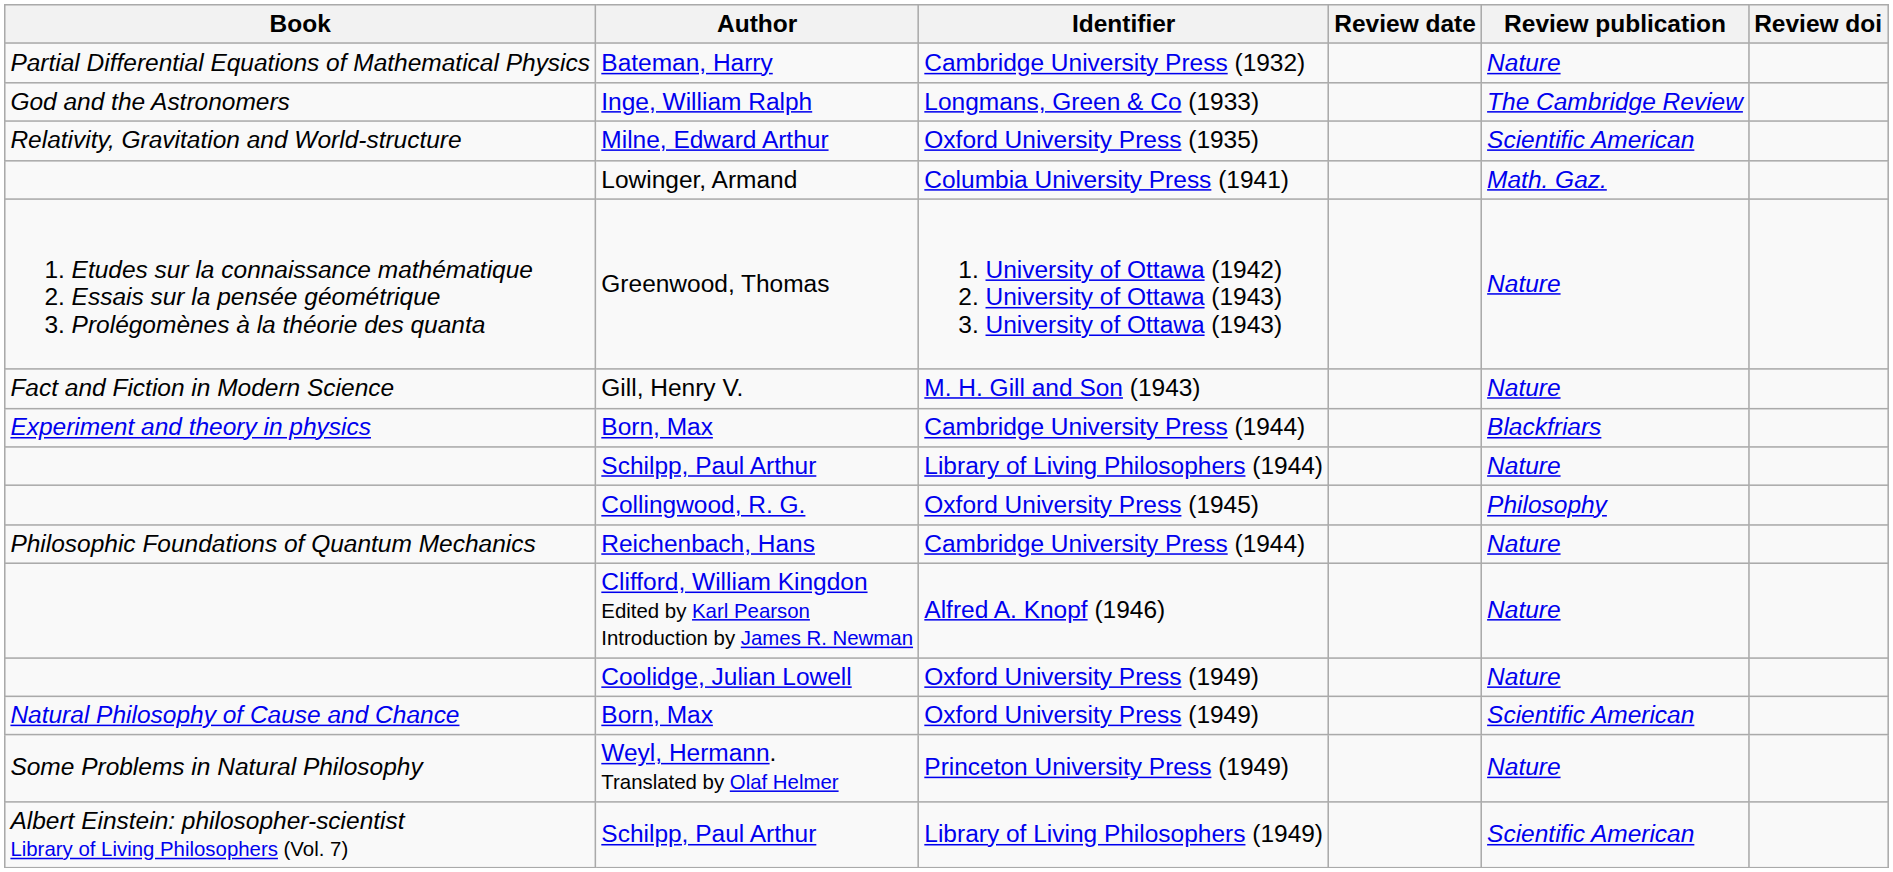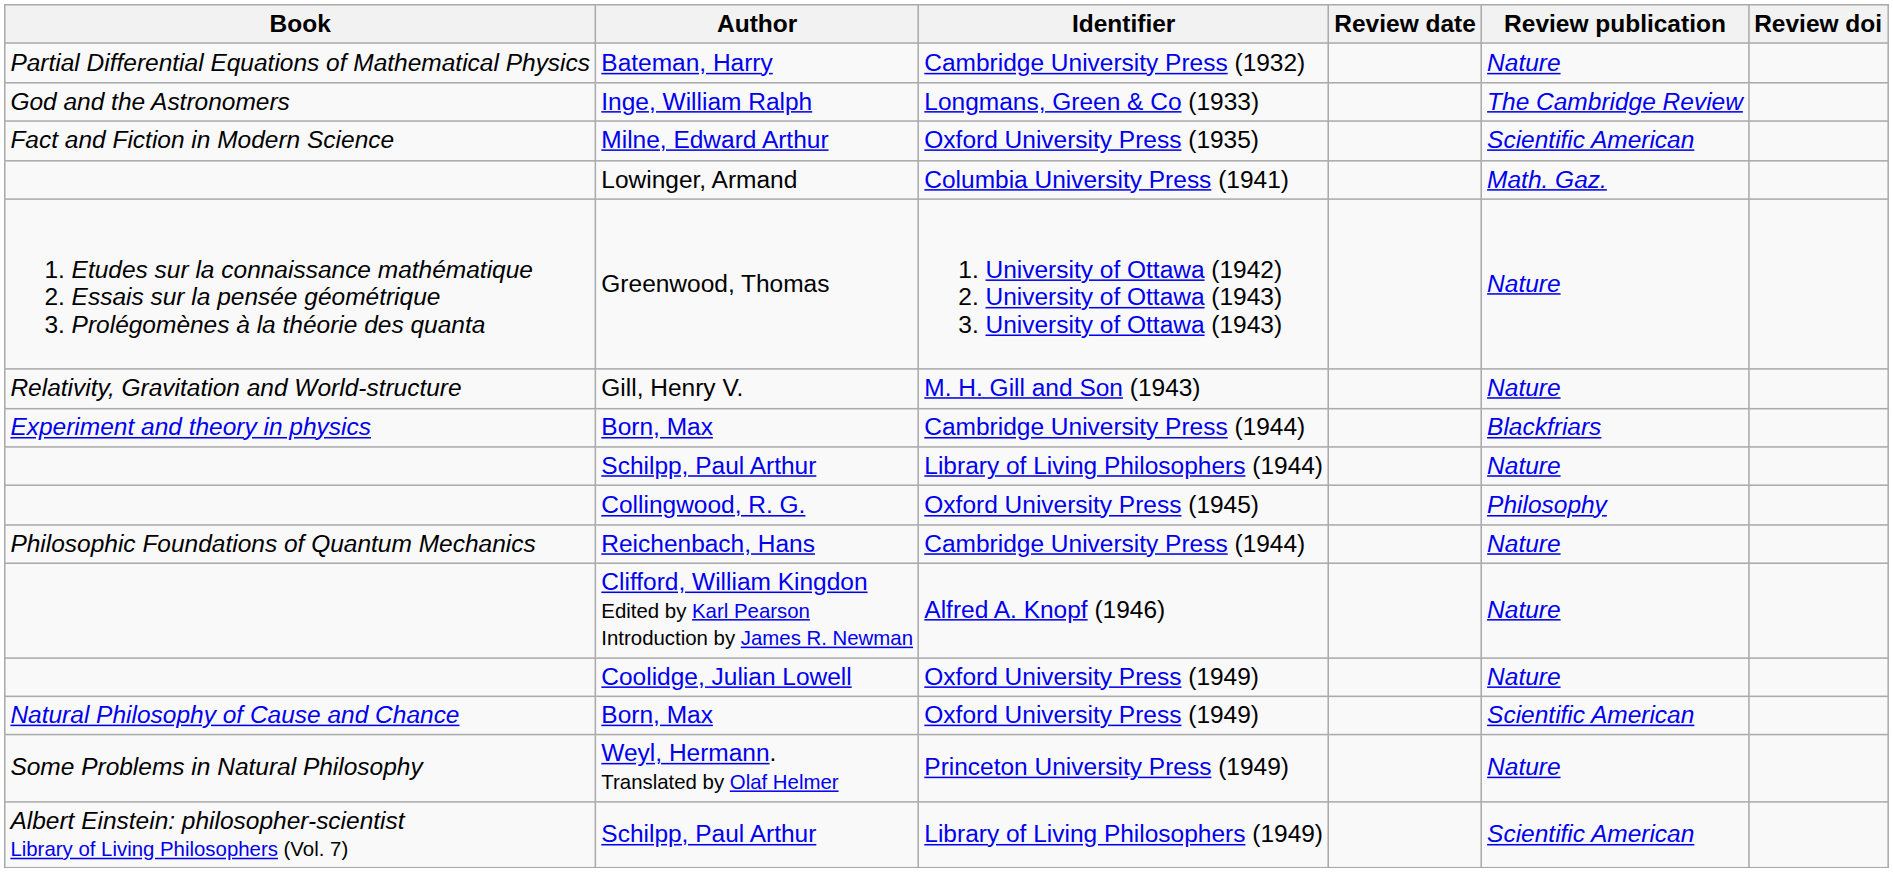(236, 140) Relativity, Gravitation and World-structure -> (202, 140) Fact and Fiction in Modern Science
(202, 388) Fact and Fiction in Modern Science -> (236, 388) Relativity, Gravitation and World-structure
